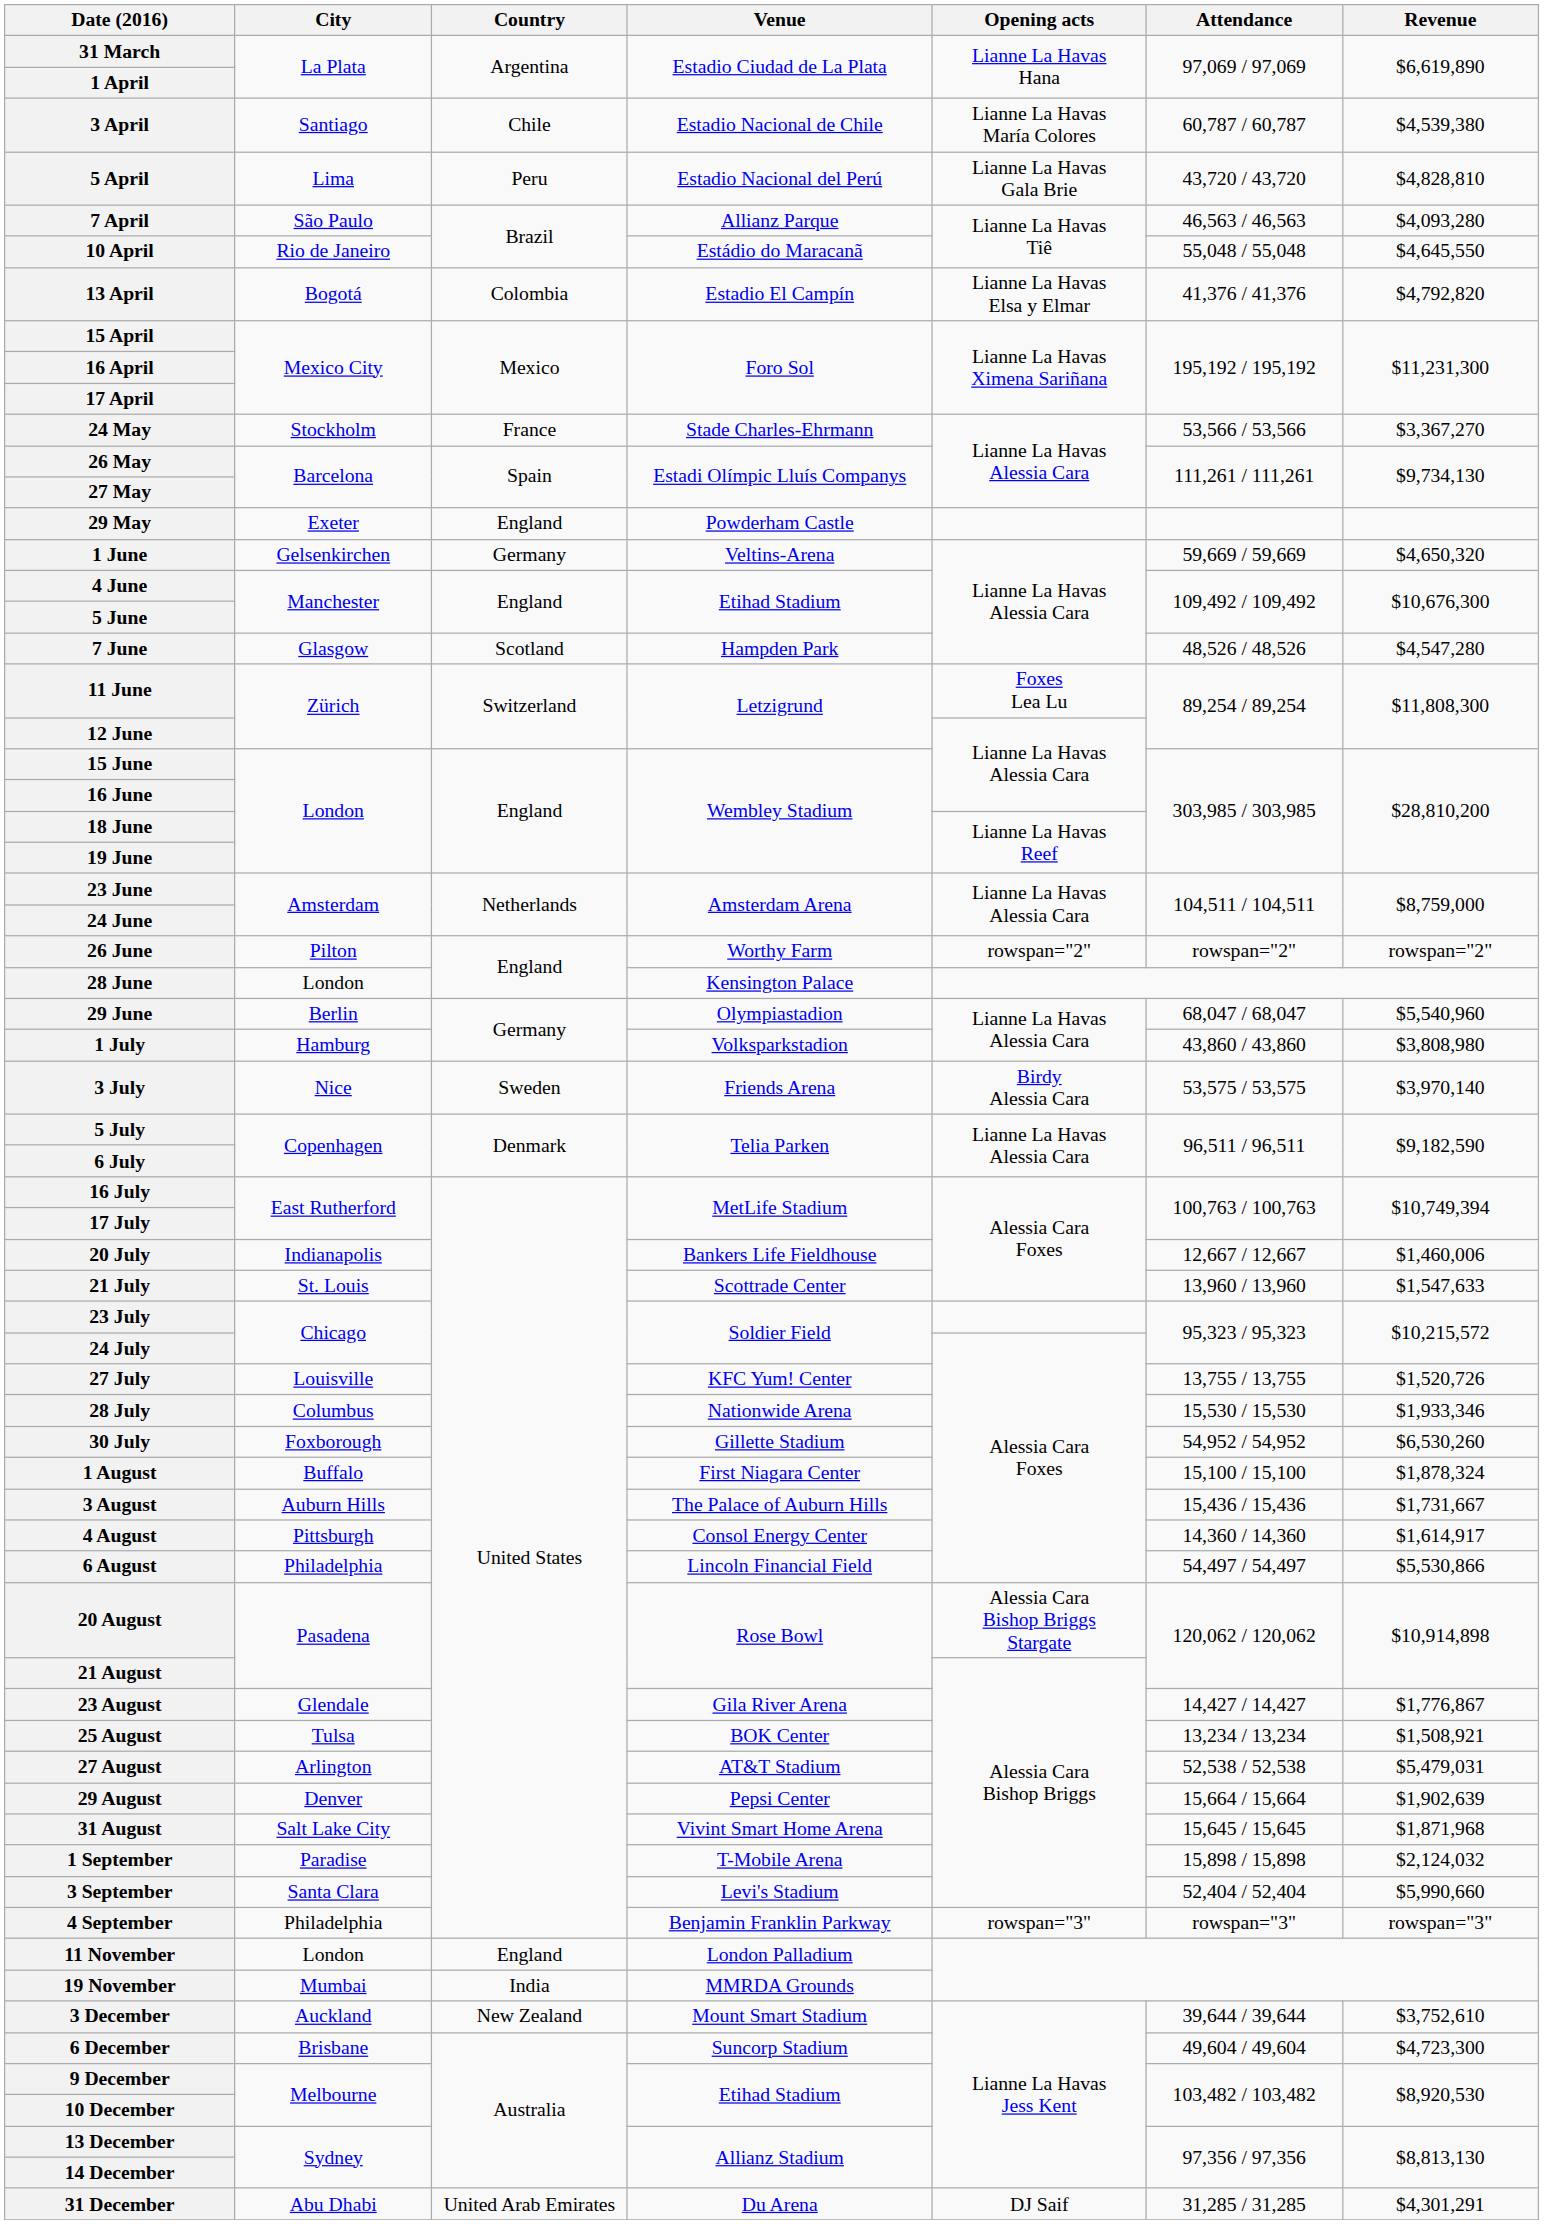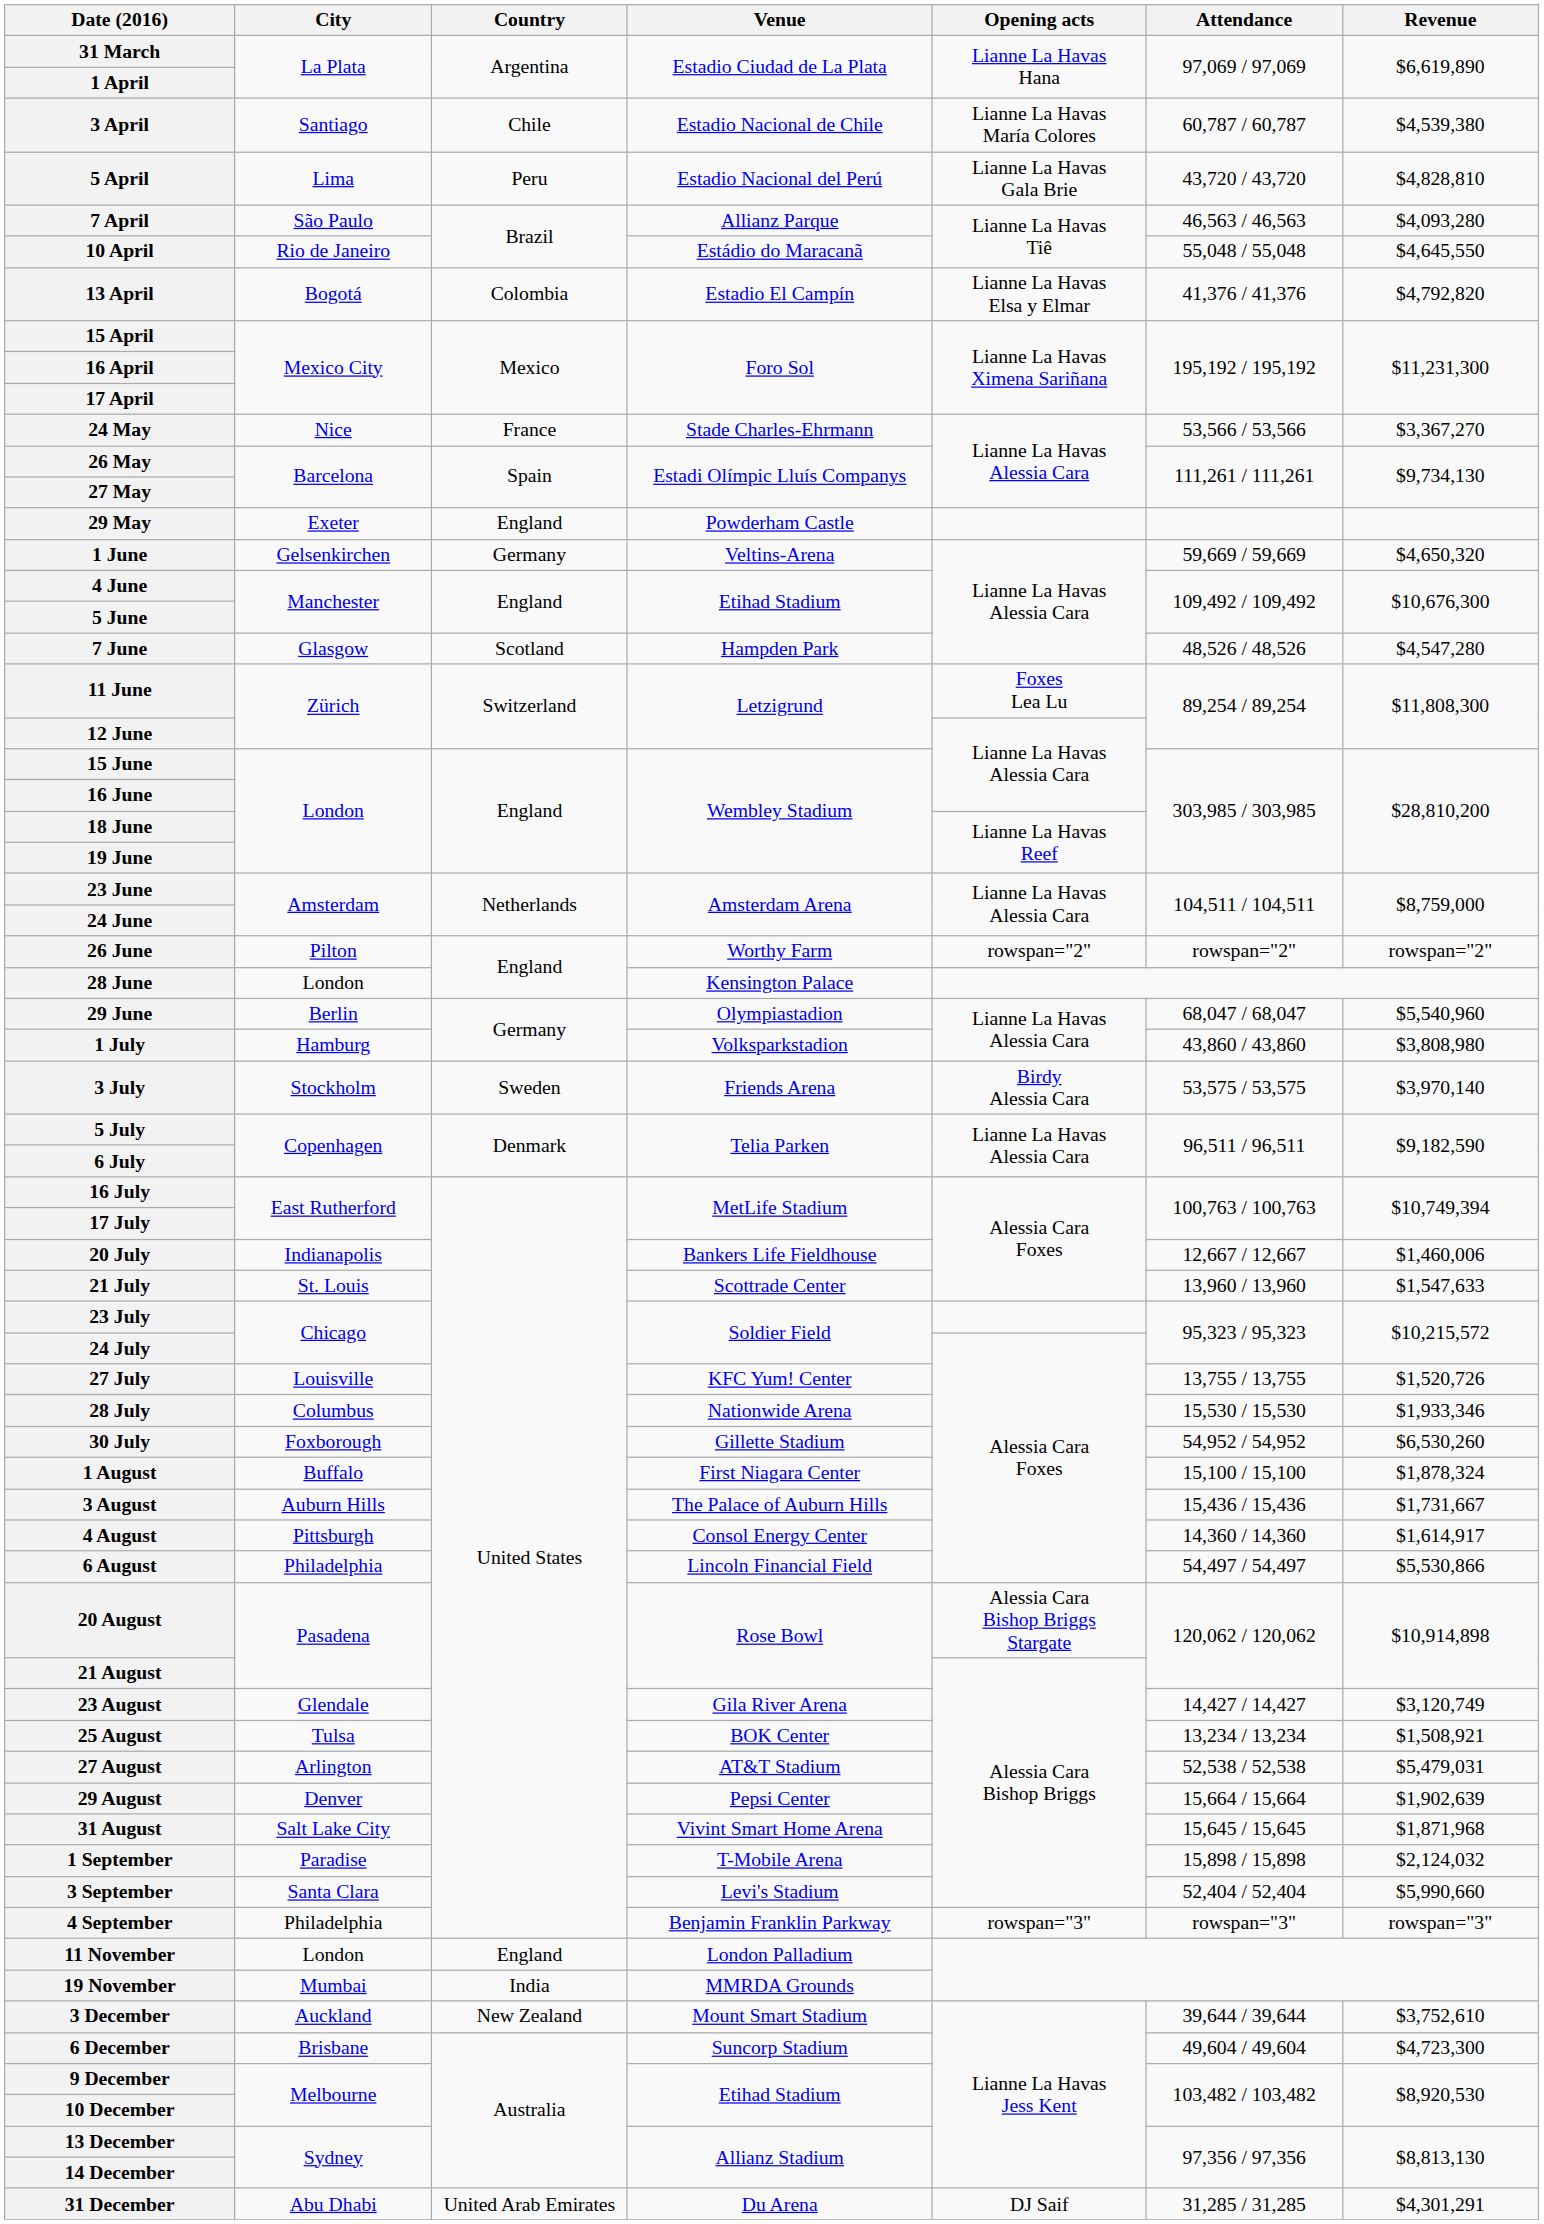(333, 429) Stockholm -> (333, 429) Nice
(333, 1087) Nice -> (333, 1087) Stockholm
(1440, 1704) $1,776,867 -> (1440, 1704) $3,120,749
